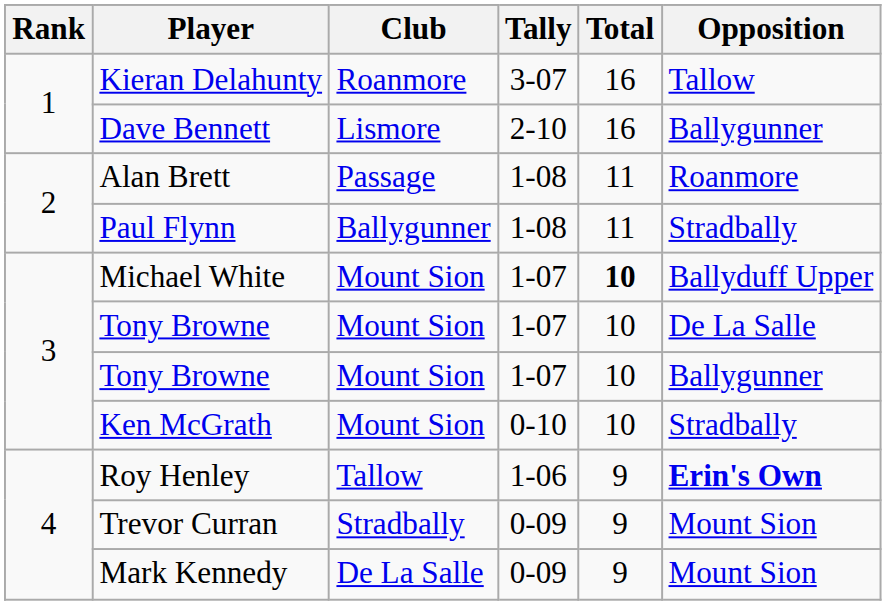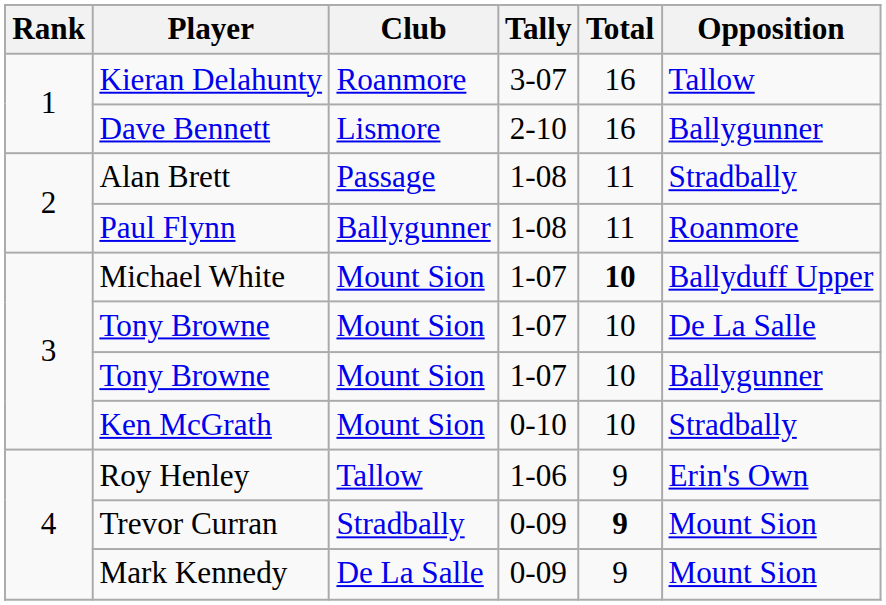(734, 177) Roanmore -> (733, 177) Stradbally
(733, 227) Stradbally -> (734, 227) Roanmore
(745, 474) bold -> (738, 474) normal
(620, 524) normal -> (620, 524) bold
